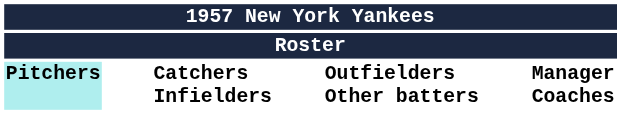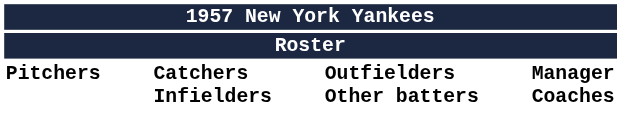(53, 75) paleturquoise background -> (53, 75) no background
